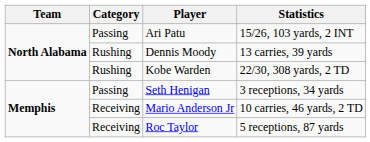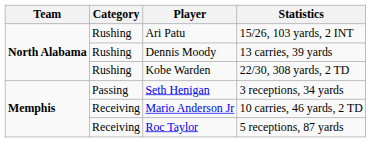(110, 33) Passing -> (112, 33) Rushing
